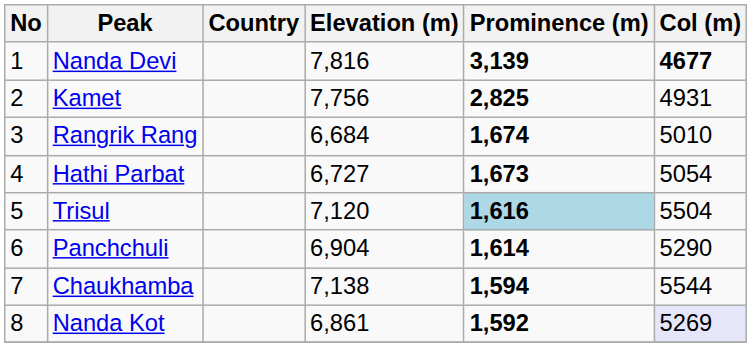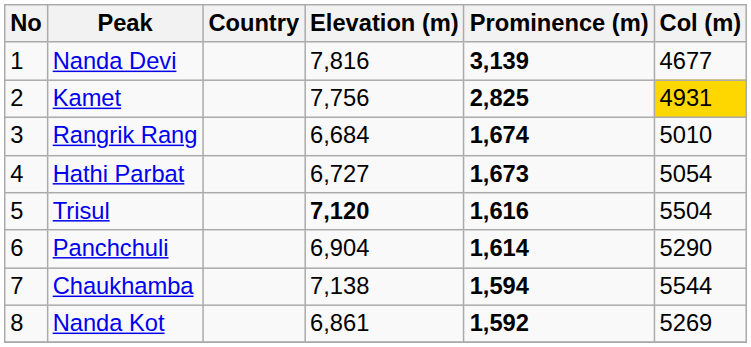(686, 60) bold -> (686, 60) normal
(686, 98) no background -> (686, 98) gold background
(340, 211) normal -> (340, 211) bold
(499, 211) lightblue background -> (499, 211) no background
(686, 323) lavender background -> (686, 323) no background
